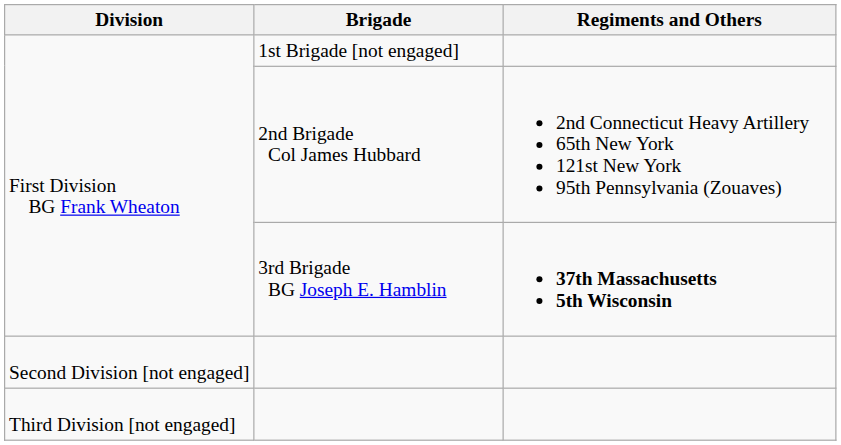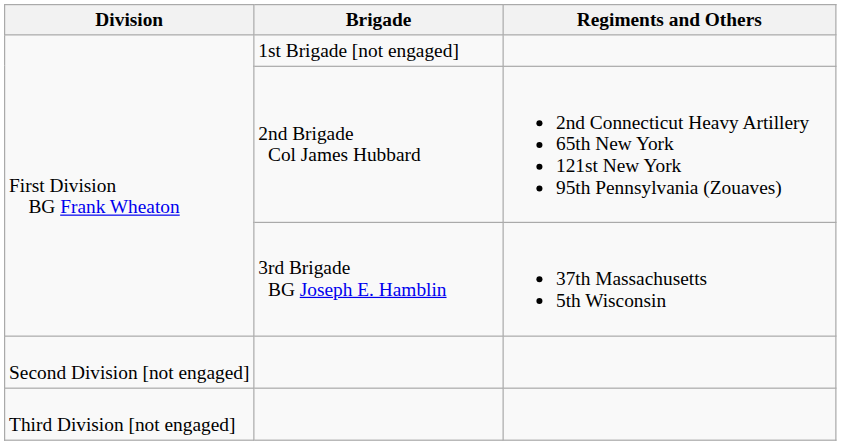(669, 290) bold -> (669, 290) normal
